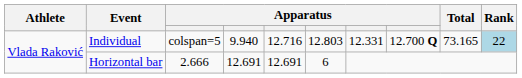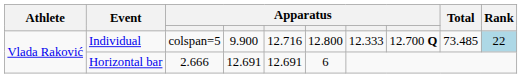(244, 41) 9.940 -> (244, 41) 9.900
(325, 41) 12.803 -> (325, 41) 12.800
(366, 41) 12.331 -> (366, 41) 12.333
(461, 41) 73.165 -> (461, 41) 73.485
